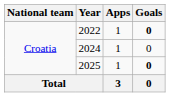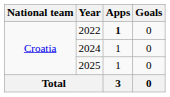(118, 30) normal -> (118, 30) bold
(149, 30) bold -> (149, 30) normal
(149, 65) bold -> (149, 65) normal
